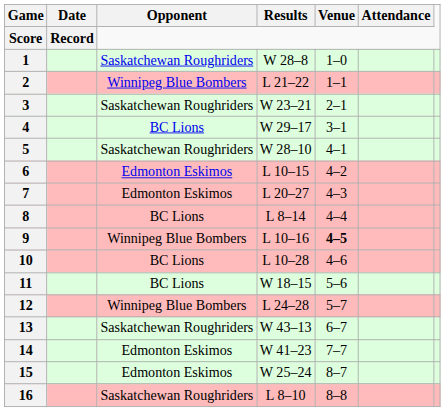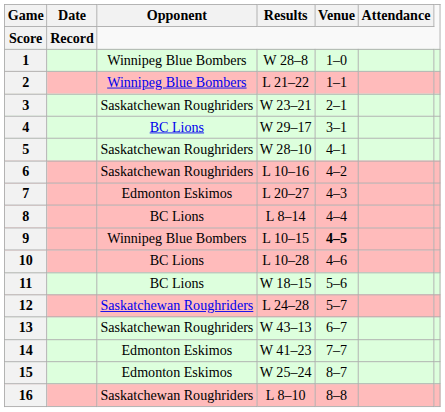(177, 60) Saskatchewan Roughriders -> (177, 60) Winnipeg Blue Bombers
(177, 171) Edmonton Eskimos -> (177, 171) Saskatchewan Roughriders
(286, 171) L 10–15 -> (286, 171) L 10–16
(286, 238) L 10–16 -> (286, 238) L 10–15
(177, 305) Winnipeg Blue Bombers -> (177, 305) Saskatchewan Roughriders
